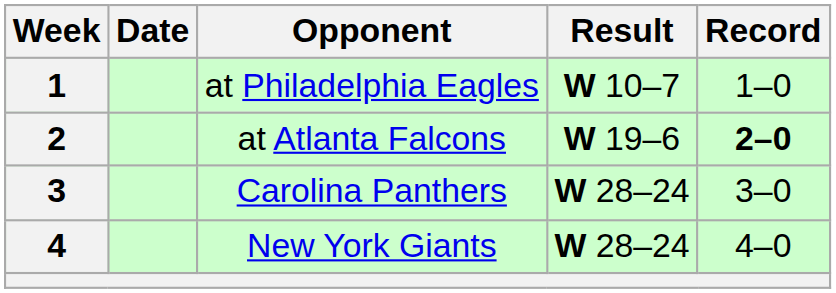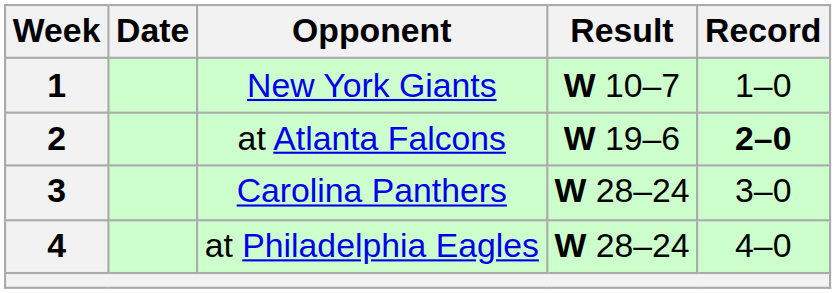(372, 84) at Philadelphia Eagles -> (372, 84) New York Giants
(372, 245) New York Giants -> (372, 245) at Philadelphia Eagles
